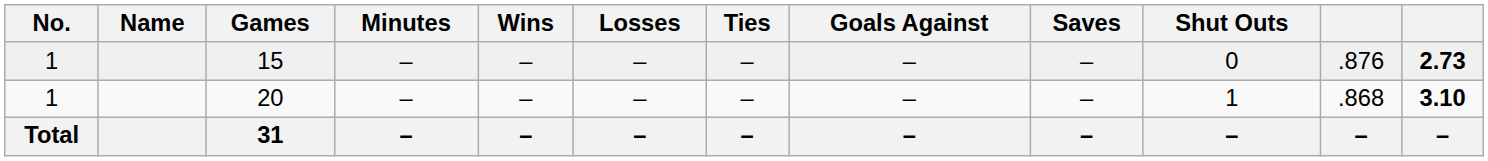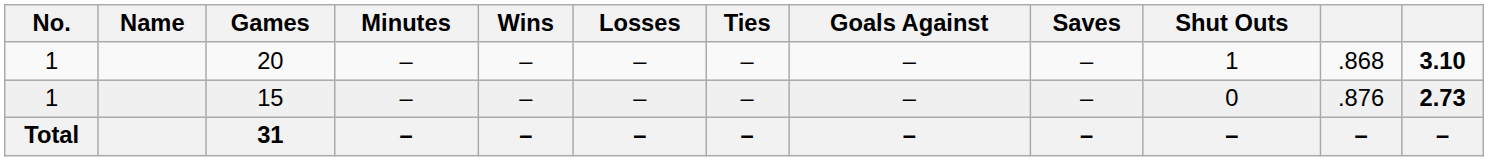rows swapped: (270, 98) <-> (270, 60)
